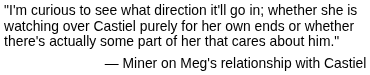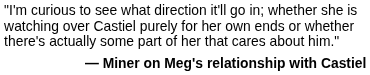(234, 64) normal -> (224, 64) bold
